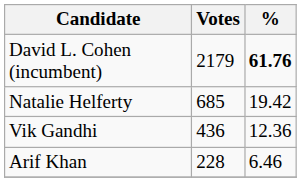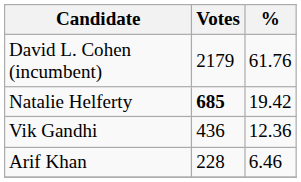(270, 60) bold -> (270, 60) normal
(211, 101) normal -> (211, 101) bold
